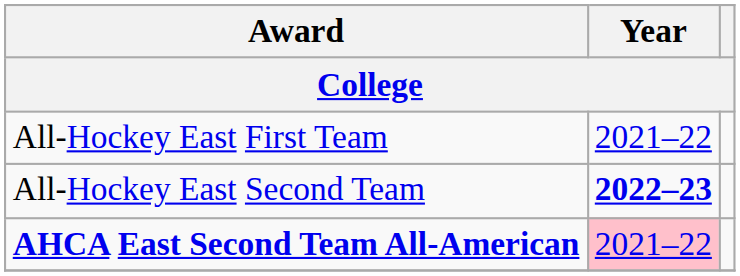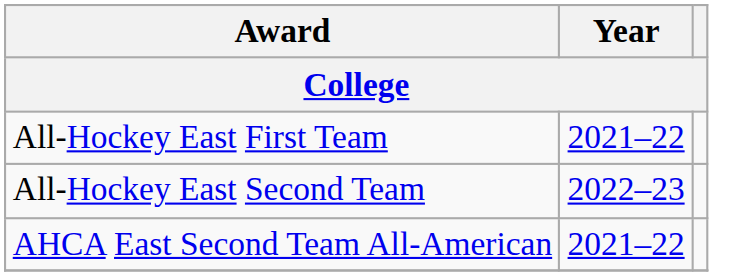(653, 190) bold -> (626, 190) normal
(296, 243) bold -> (282, 243) normal
(653, 243) pink background -> (626, 243) no background
